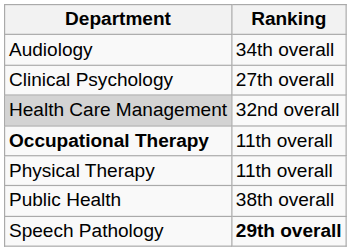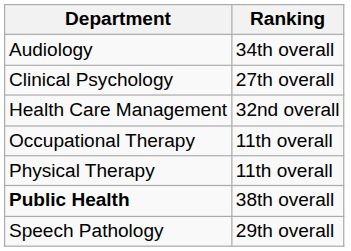(118, 110) lightgrey background -> (118, 110) no background
(109, 140) bold -> (102, 140) normal
(65, 200) normal -> (69, 200) bold
(289, 230) bold -> (285, 230) normal
